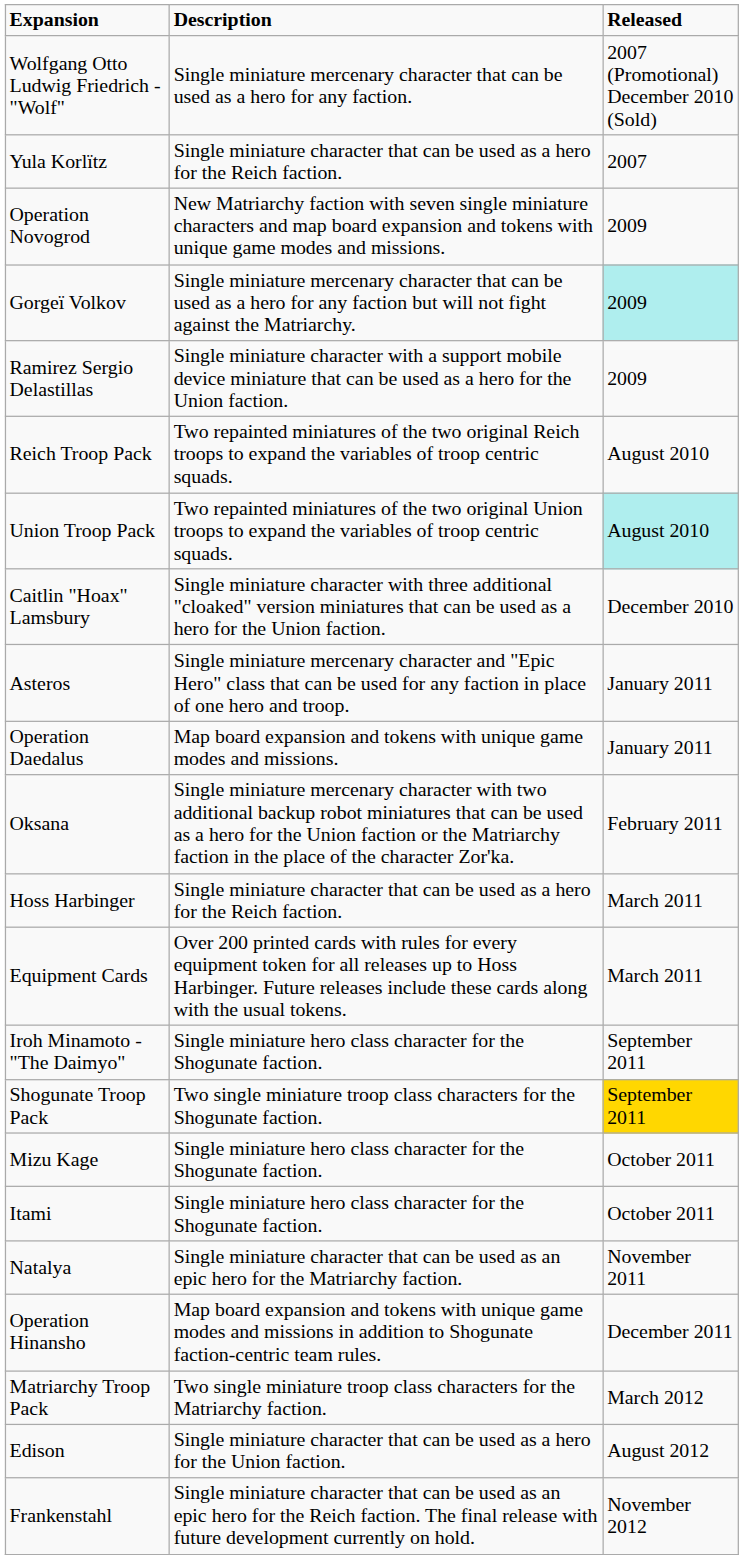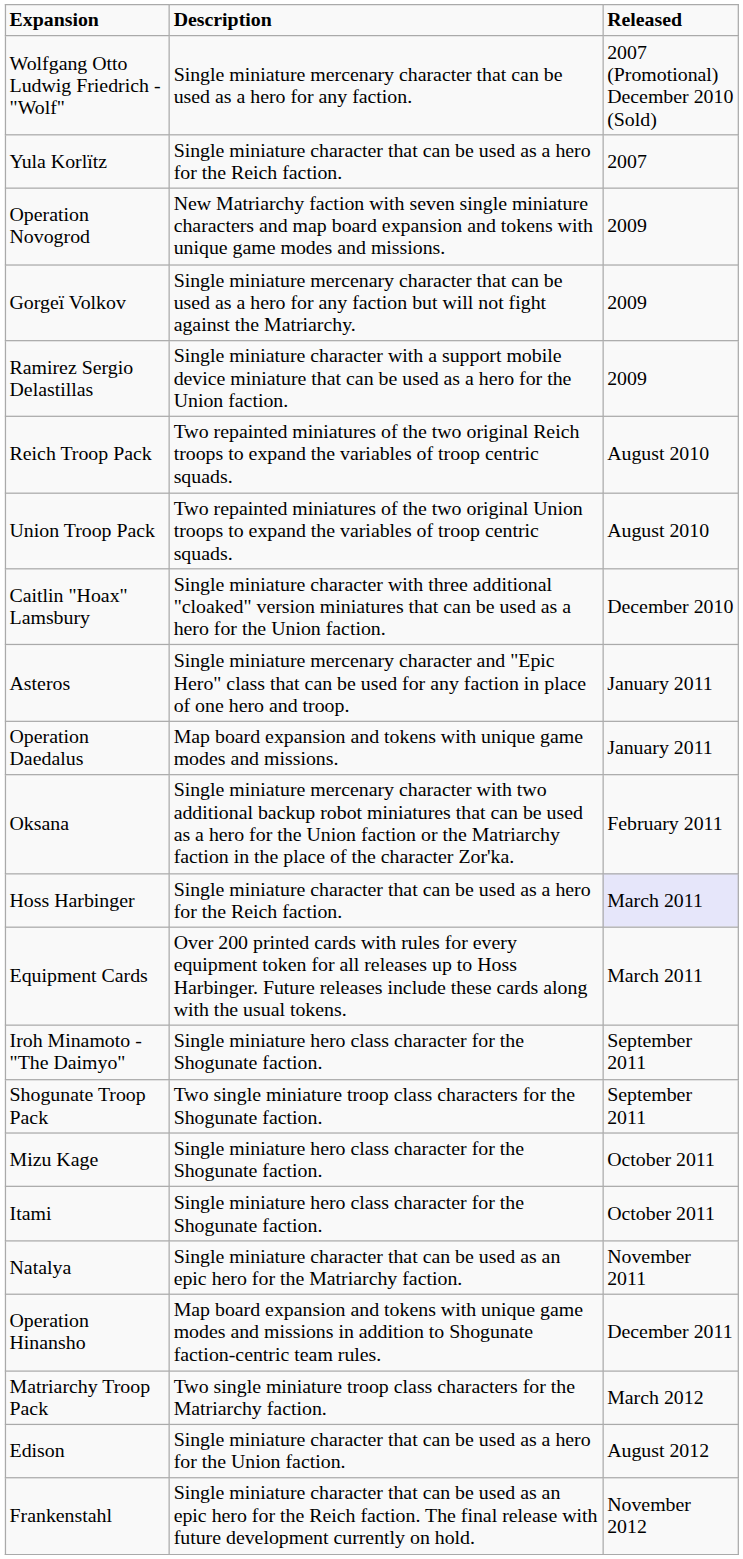(627, 302) paleturquoise background -> (627, 302) no background
(658, 530) paleturquoise background -> (658, 530) no background
(655, 900) no background -> (655, 900) lavender background
(650, 1106) gold background -> (650, 1106) no background
